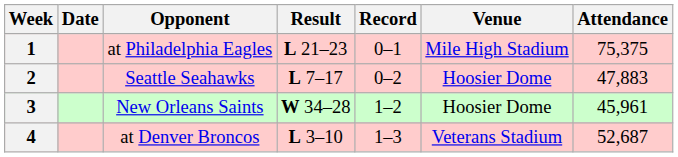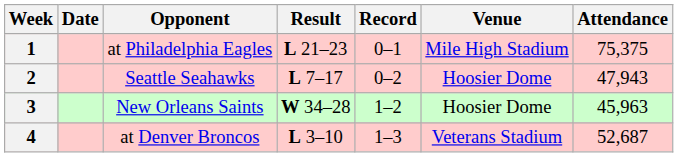(623, 78) 47,883 -> (623, 78) 47,943
(623, 107) 45,961 -> (623, 107) 45,963
